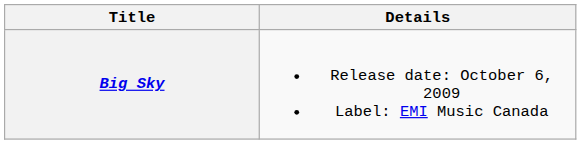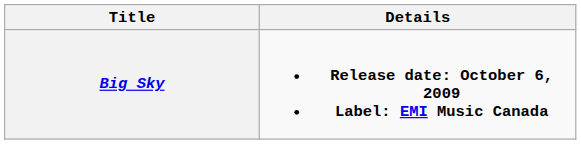(418, 94) normal -> (418, 94) bold
